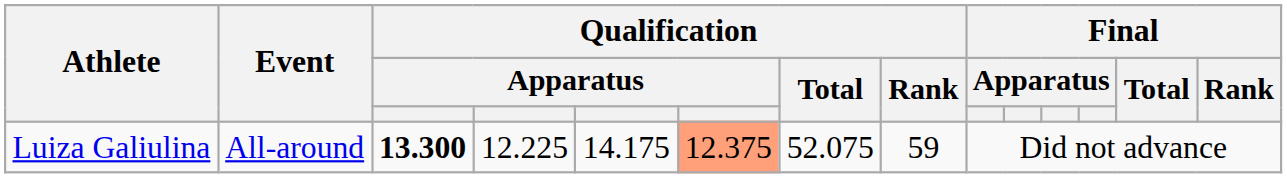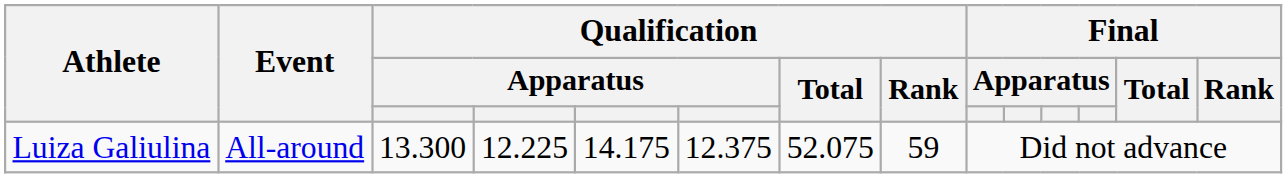(423, 146) bold -> (423, 146) normal
(728, 146) lightsalmon background -> (728, 146) no background
